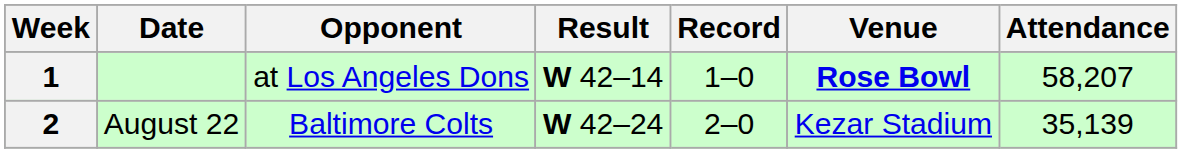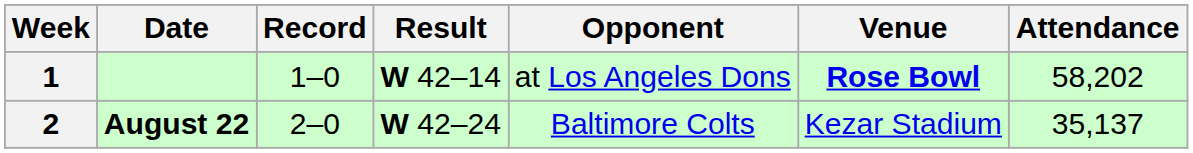columns swapped: (391, 28) <-> (729, 28)
(1088, 76) 58,207 -> (1098, 76) 58,202
(172, 123) normal -> (176, 123) bold
(1088, 123) 35,139 -> (1098, 123) 35,137
